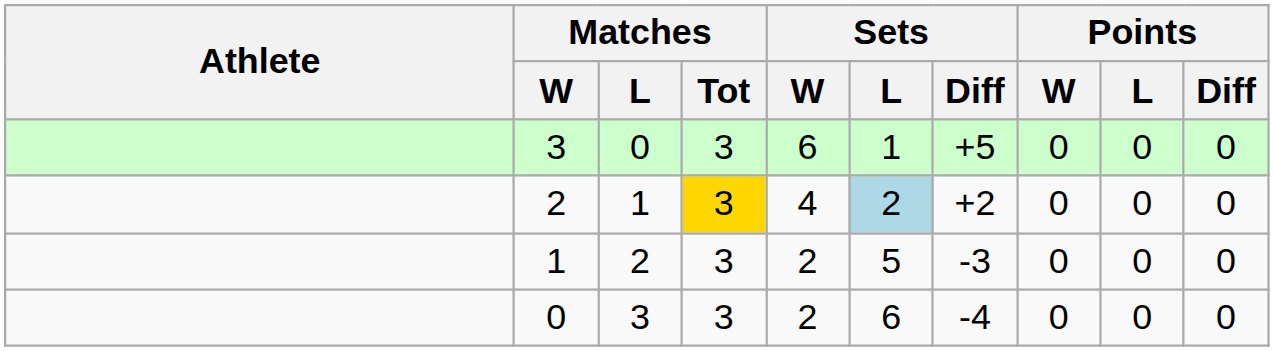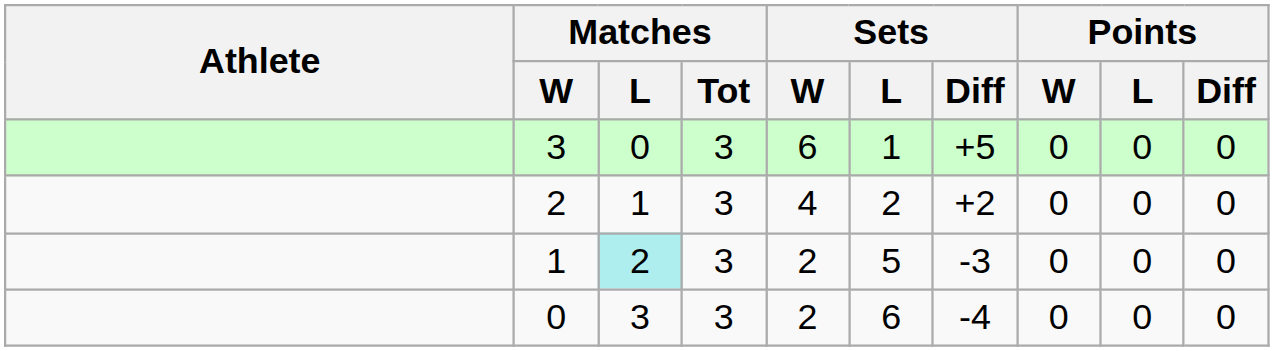(724, 203) gold background -> (724, 203) no background
(891, 203) lightblue background -> (891, 203) no background
(640, 260) no background -> (640, 260) paleturquoise background
